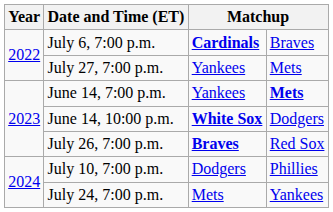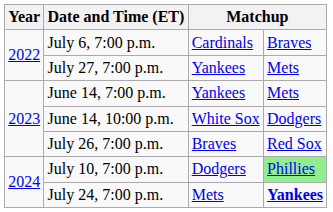(225, 42) bold -> (222, 42) normal
(287, 93) bold -> (283, 93) normal
(227, 118) bold -> (226, 118) normal
(215, 144) bold -> (214, 144) normal
(294, 169) no background -> (291, 169) lightgreen background
(296, 194) normal -> (295, 194) bold
